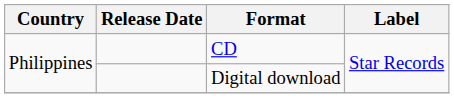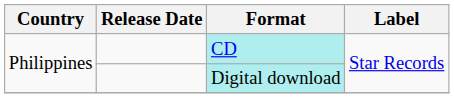(224, 48) no background -> (224, 48) paleturquoise background
(276, 78) no background -> (276, 78) paleturquoise background
